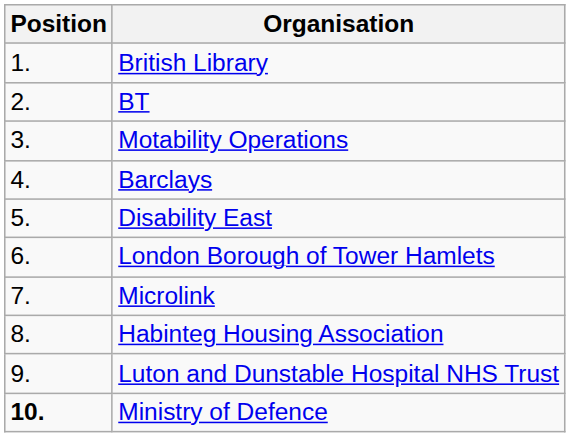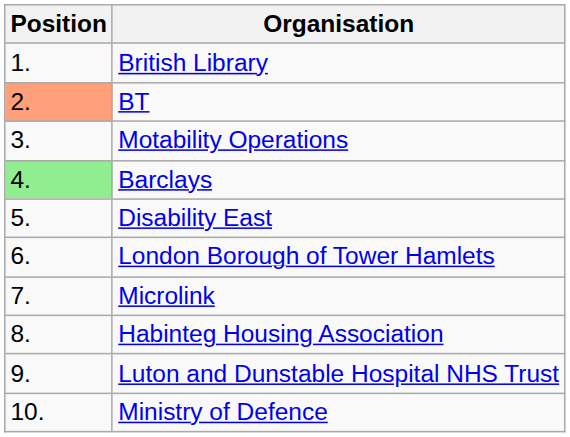(21, 101) no background -> (21, 101) lightsalmon background
(21, 179) no background -> (21, 179) lightgreen background
(27, 412) bold -> (27, 412) normal
